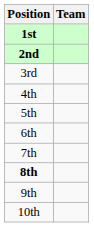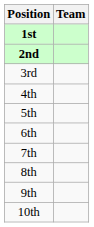(29, 172) bold -> (29, 172) normal
